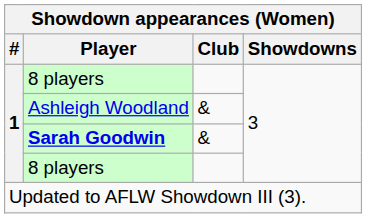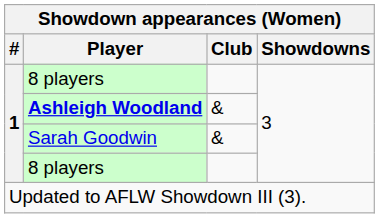(108, 108) normal -> (115, 108) bold
(97, 138) bold -> (92, 138) normal
